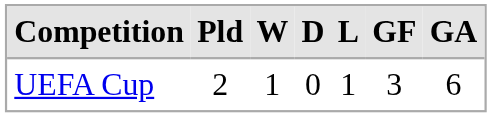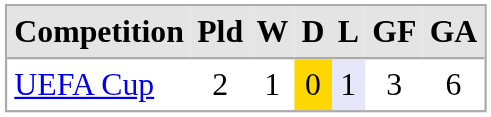(313, 84) no background -> (313, 84) gold background
(348, 84) no background -> (348, 84) lavender background
